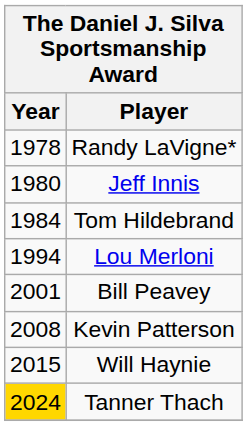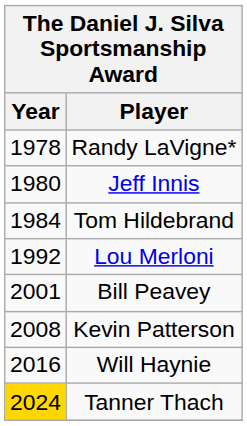(35, 256) 1994 -> (35, 256) 1992
(35, 365) 2015 -> (35, 365) 2016
